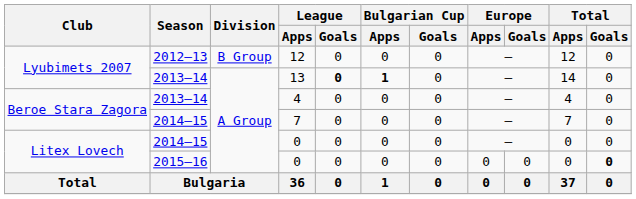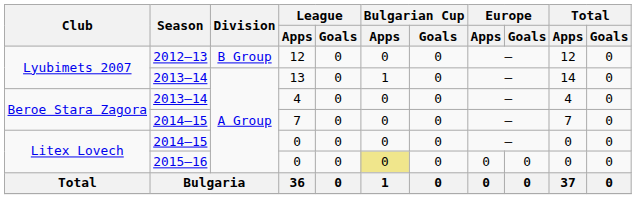(338, 78) bold -> (338, 78) normal
(385, 78) bold -> (385, 78) normal
(385, 162) no background -> (385, 162) khaki background
(609, 162) bold -> (609, 162) normal
